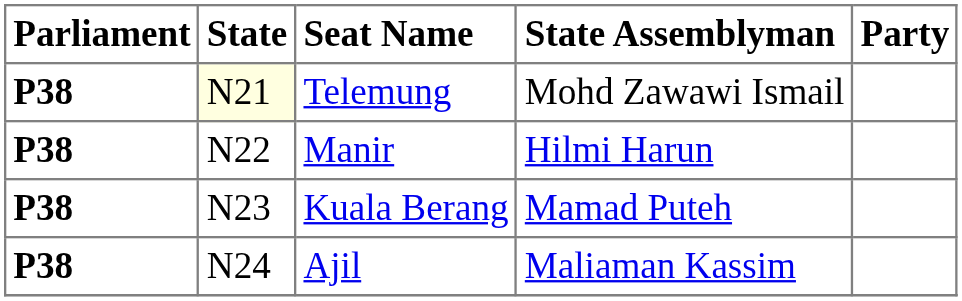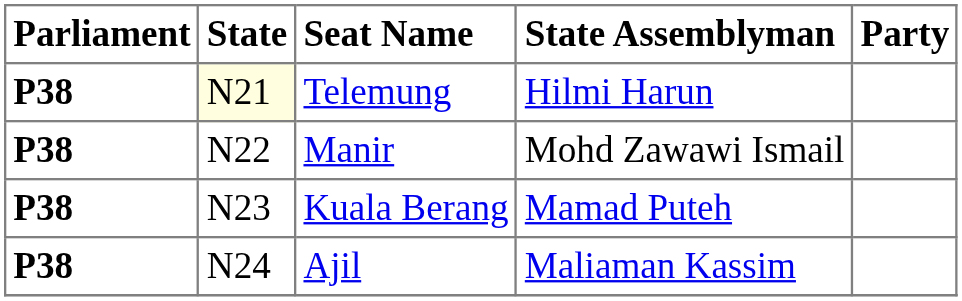(685, 91) Mohd Zawawi Ismail -> (619, 91) Hilmi Harun
(619, 149) Hilmi Harun -> (685, 149) Mohd Zawawi Ismail
